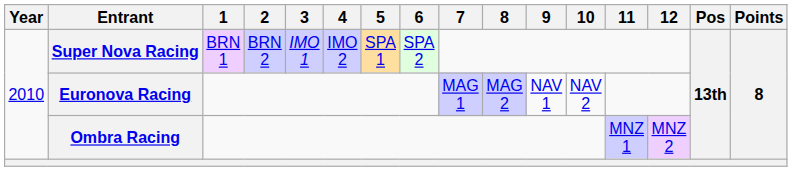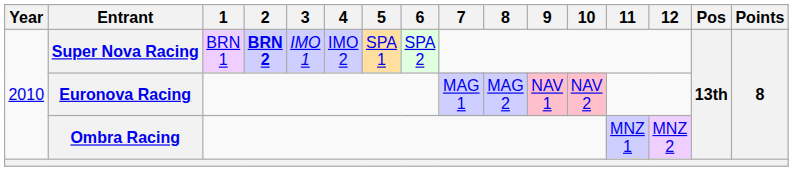(265, 51) normal -> (265, 51) bold
(546, 94) no background -> (547, 94) pink background
(586, 94) no background -> (587, 94) pink background
